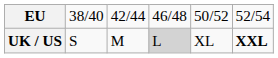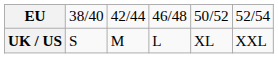(157, 40) lightgrey background -> (157, 40) no background
(252, 40) bold -> (251, 40) normal
